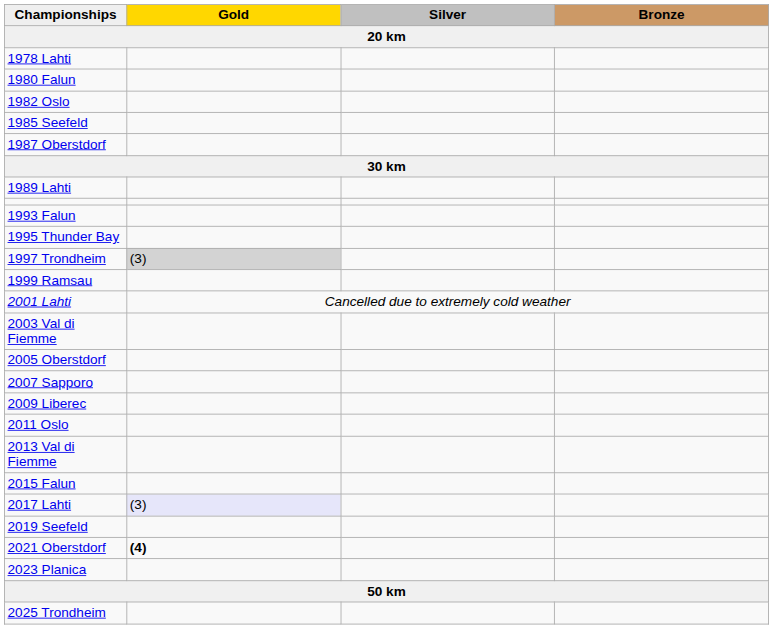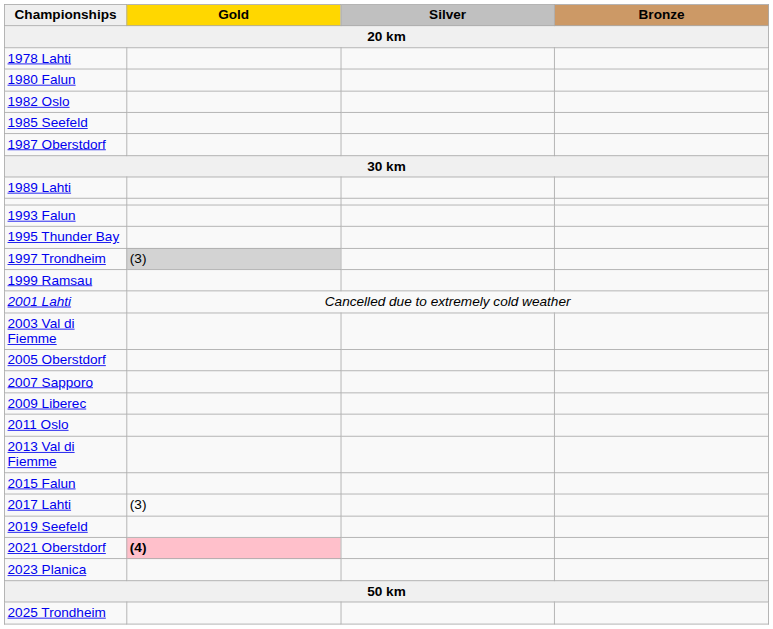(138, 505) lavender background -> (138, 505) no background
(138, 548) no background -> (138, 548) pink background
